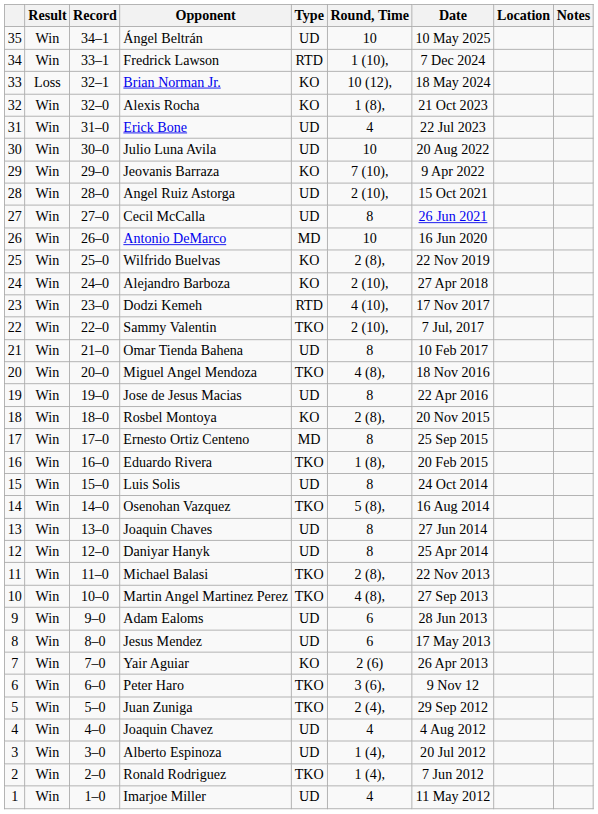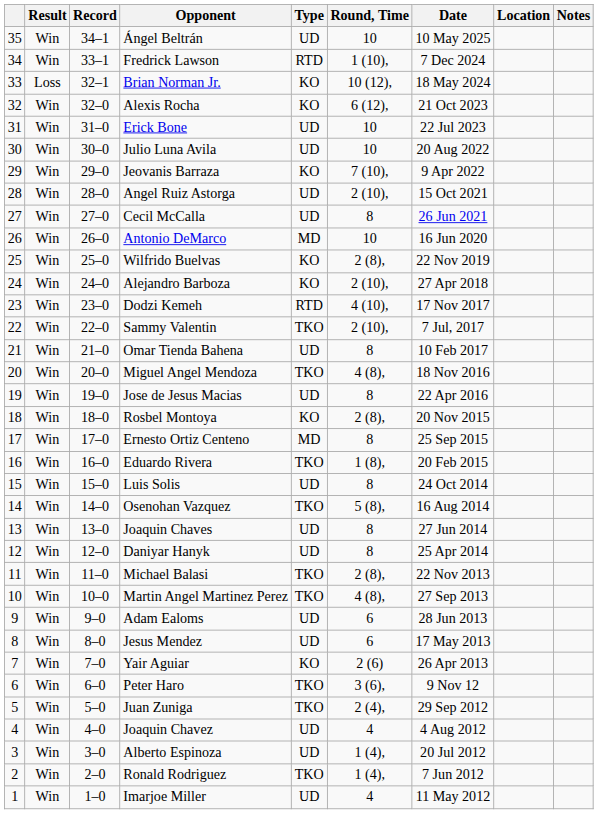(370, 104) 1 (8), -> (370, 104) 6 (12),
(370, 127) 4 -> (370, 127) 10
